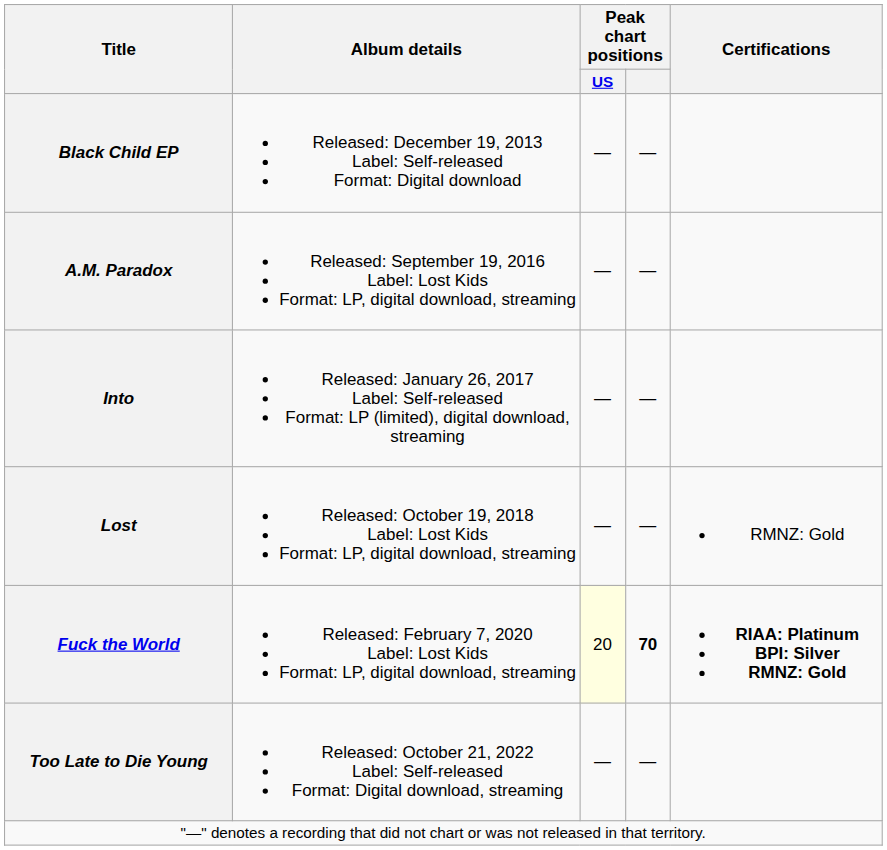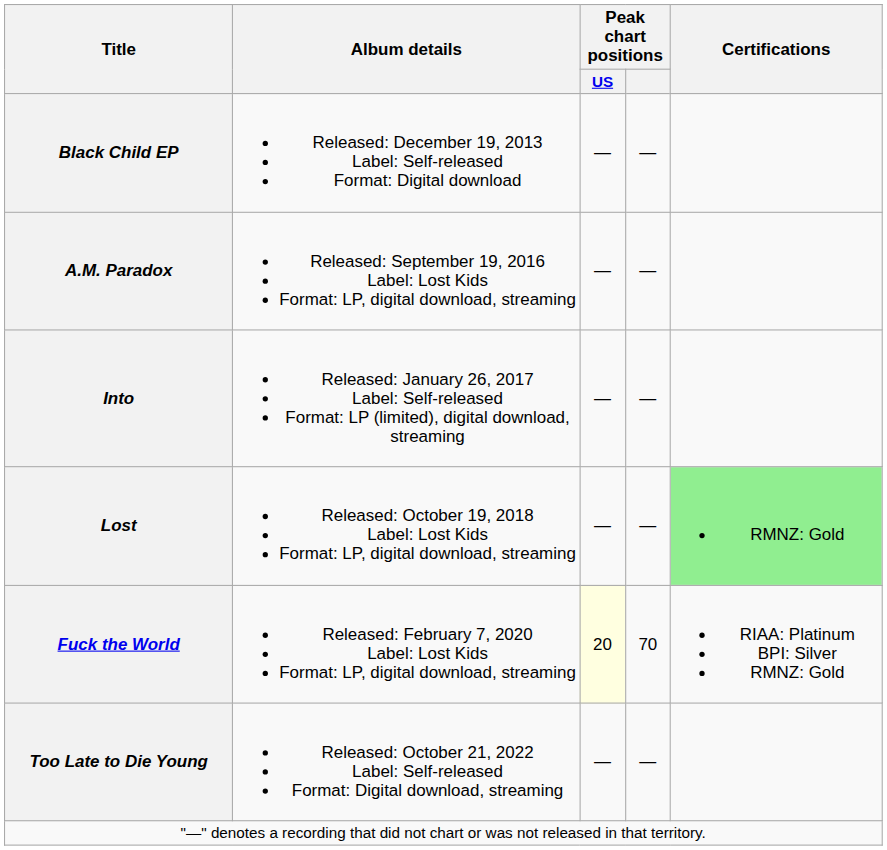(776, 536) no background -> (776, 536) lightgreen background
(648, 644) bold -> (648, 644) normal
(776, 654) bold -> (776, 654) normal
